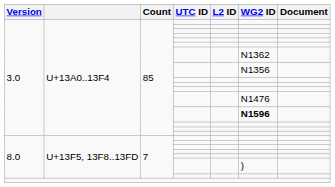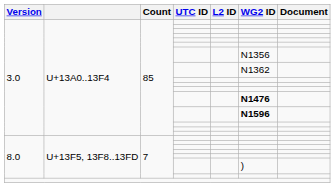(255, 54) N1362 -> (255, 54) N1356
(255, 70) N1356 -> (255, 70) N1362
(255, 99) normal -> (255, 99) bold
